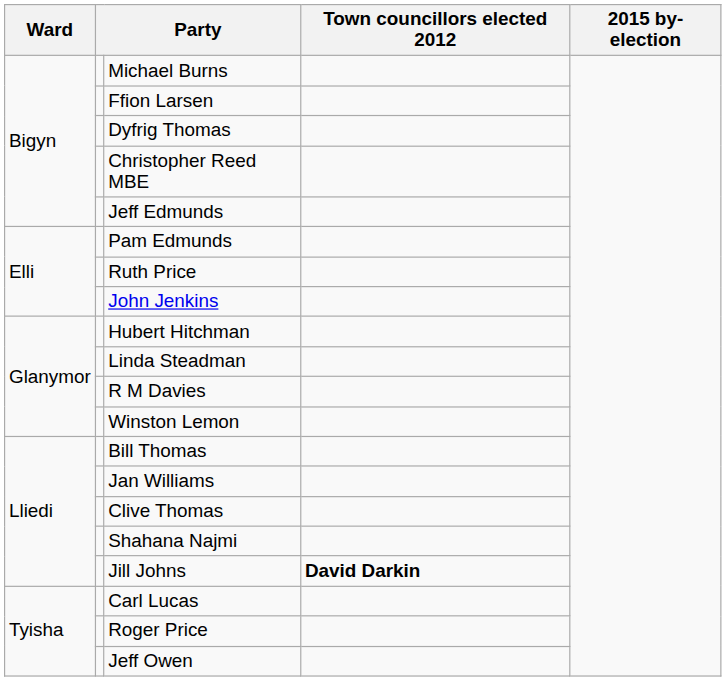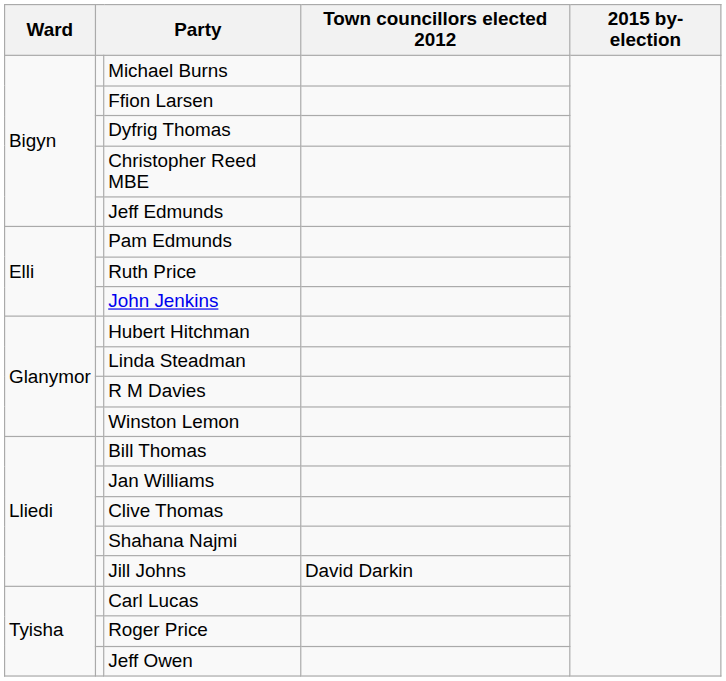(363, 570) bold -> (359, 570) normal
